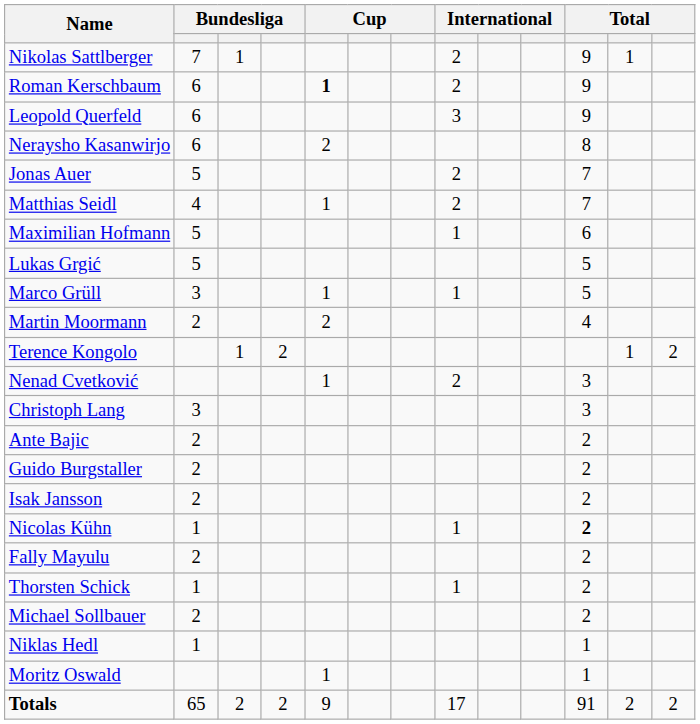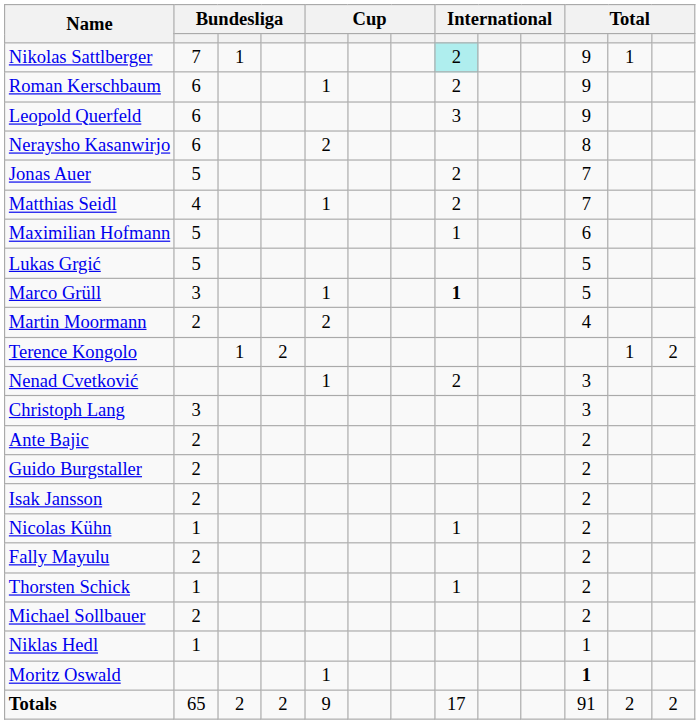(456, 57) no background -> (456, 57) paleturquoise background
(326, 86) bold -> (326, 86) normal
(456, 292) normal -> (456, 292) bold
(586, 528) bold -> (586, 528) normal
(586, 675) normal -> (586, 675) bold
